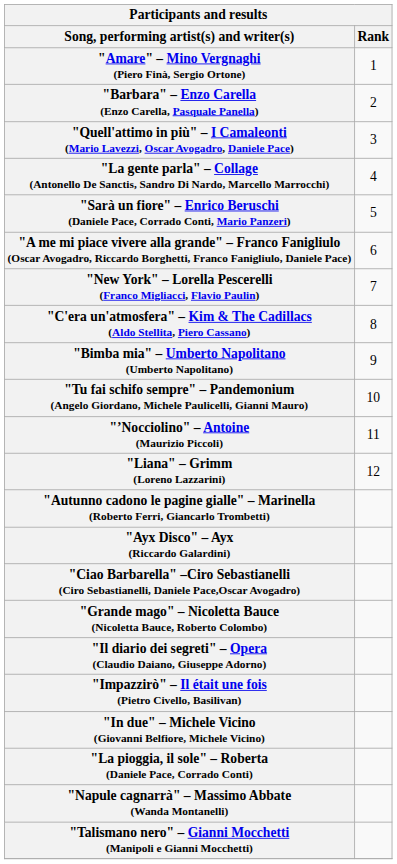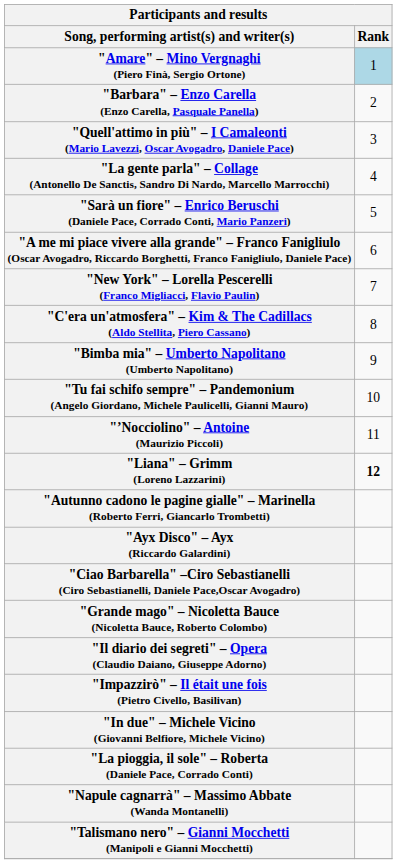(373, 66) no background -> (373, 66) lightblue background
(373, 471) normal -> (373, 471) bold
